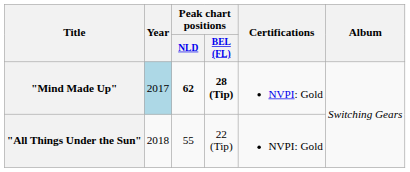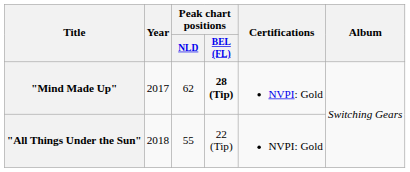(158, 88) lightblue background -> (158, 88) no background
(188, 88) bold -> (188, 88) normal
